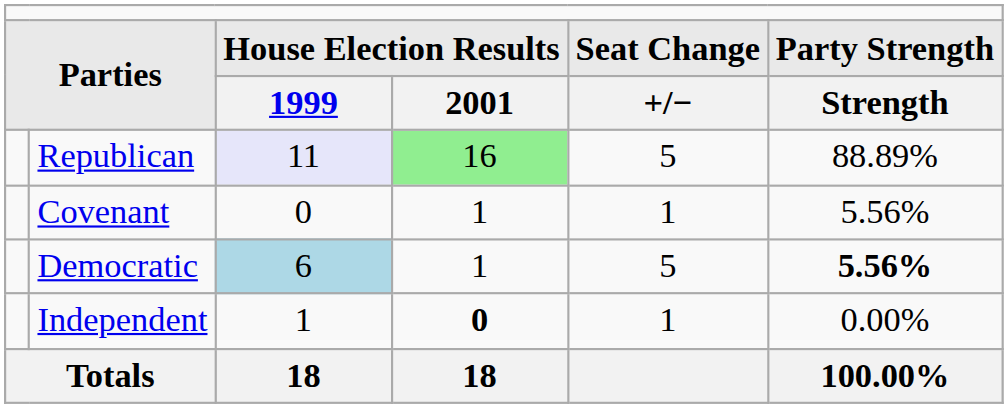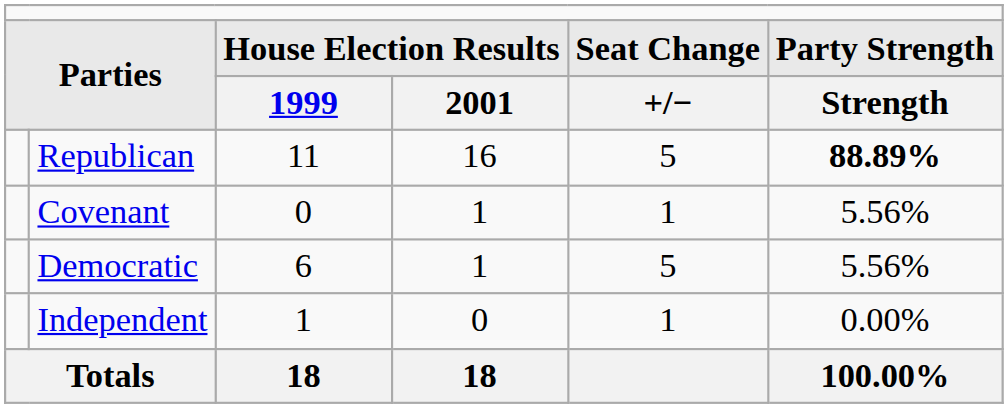(303, 156) lavender background -> (303, 156) no background
(480, 156) lightgreen background -> (480, 156) no background
(885, 156) normal -> (885, 156) bold
(303, 265) lightblue background -> (303, 265) no background
(885, 265) bold -> (885, 265) normal
(480, 320) bold -> (480, 320) normal
